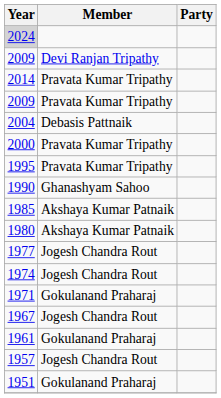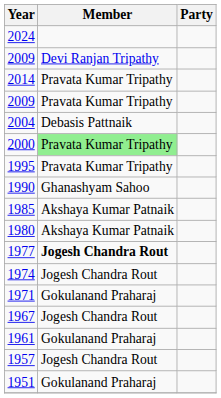(21, 36) lightgrey background -> (21, 36) no background
(107, 144) no background -> (107, 144) lightgreen background
(99, 252) normal -> (105, 252) bold
